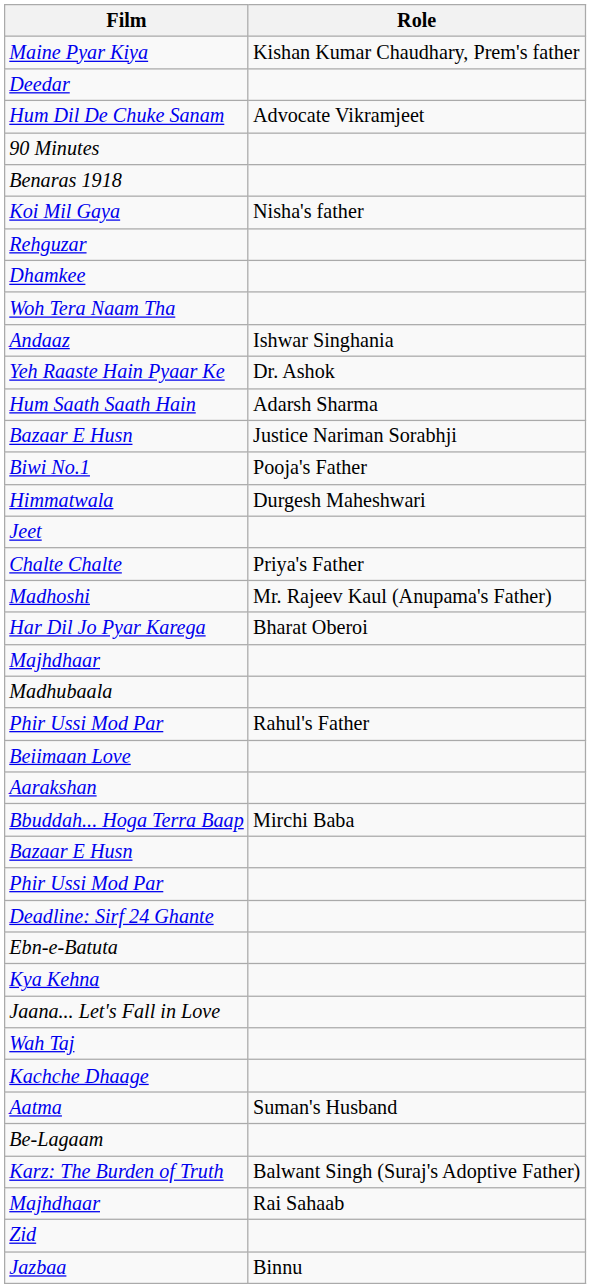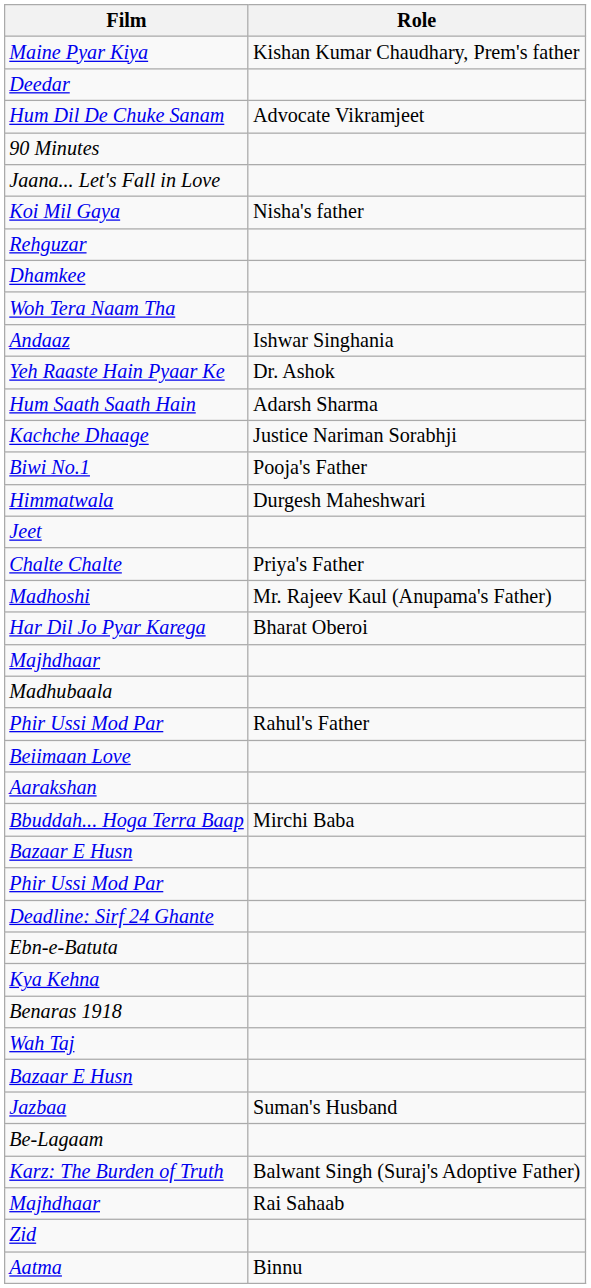(66, 180) Benaras 1918 -> (115, 180) Jaana... Let's Fall in Love
(71, 436) Bazaar E Husn -> (79, 436) Kachche Dhaage
(115, 1011) Jaana... Let's Fall in Love -> (66, 1011) Benaras 1918
(79, 1075) Kachche Dhaage -> (71, 1075) Bazaar E Husn
(36, 1107) Aatma -> (38, 1107) Jazbaa
(38, 1267) Jazbaa -> (36, 1267) Aatma
